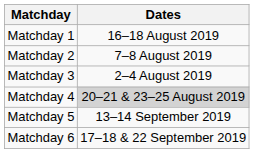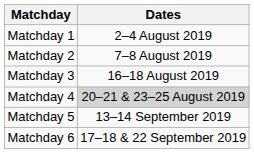(163, 35) 16–18 August 2019 -> (163, 35) 2–4 August 2019
(163, 76) 2–4 August 2019 -> (163, 76) 16–18 August 2019
